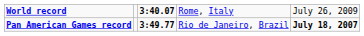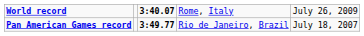(325, 25) bold -> (325, 25) normal
